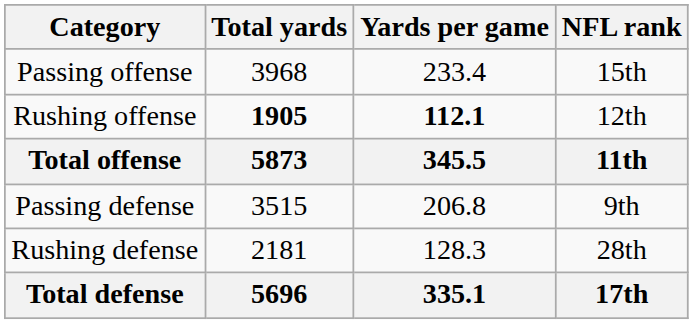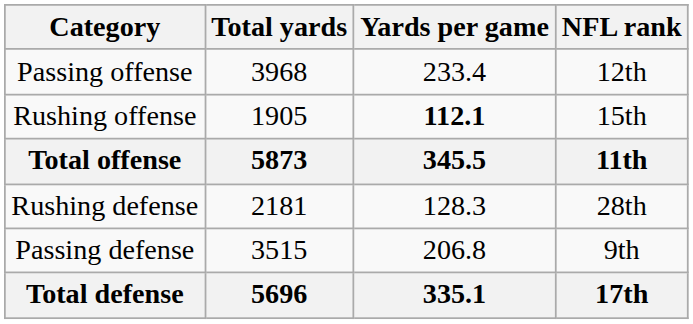(622, 71) 15th -> (622, 71) 12th
(279, 116) bold -> (279, 116) normal
(622, 116) 12th -> (622, 116) 15th
rows swapped: (105, 205) <-> (105, 250)
